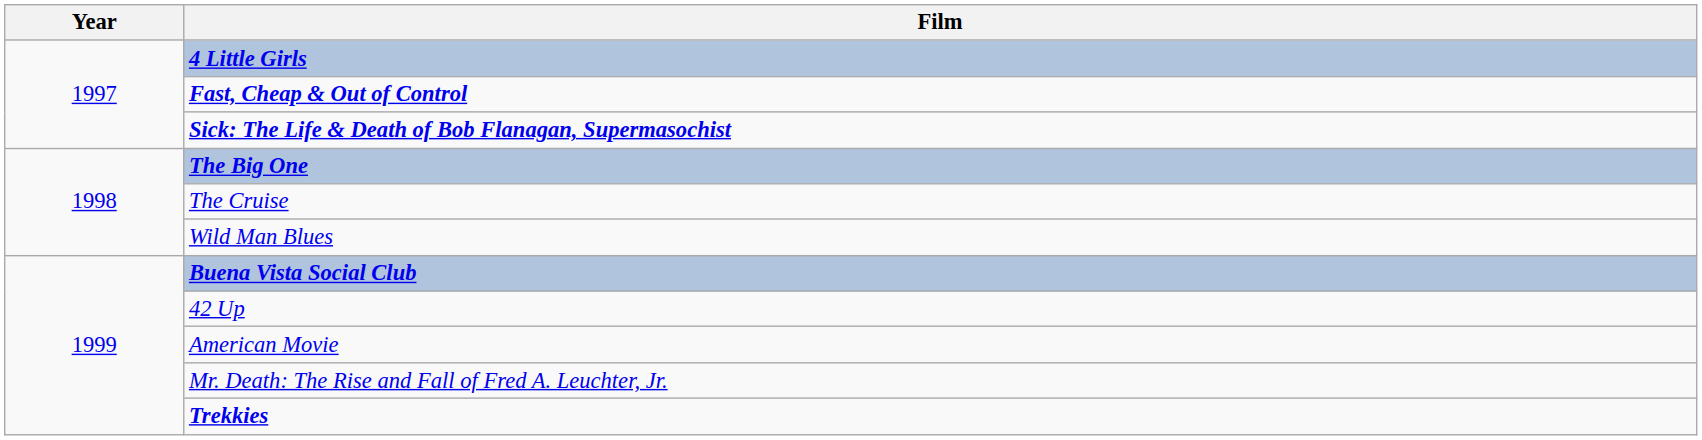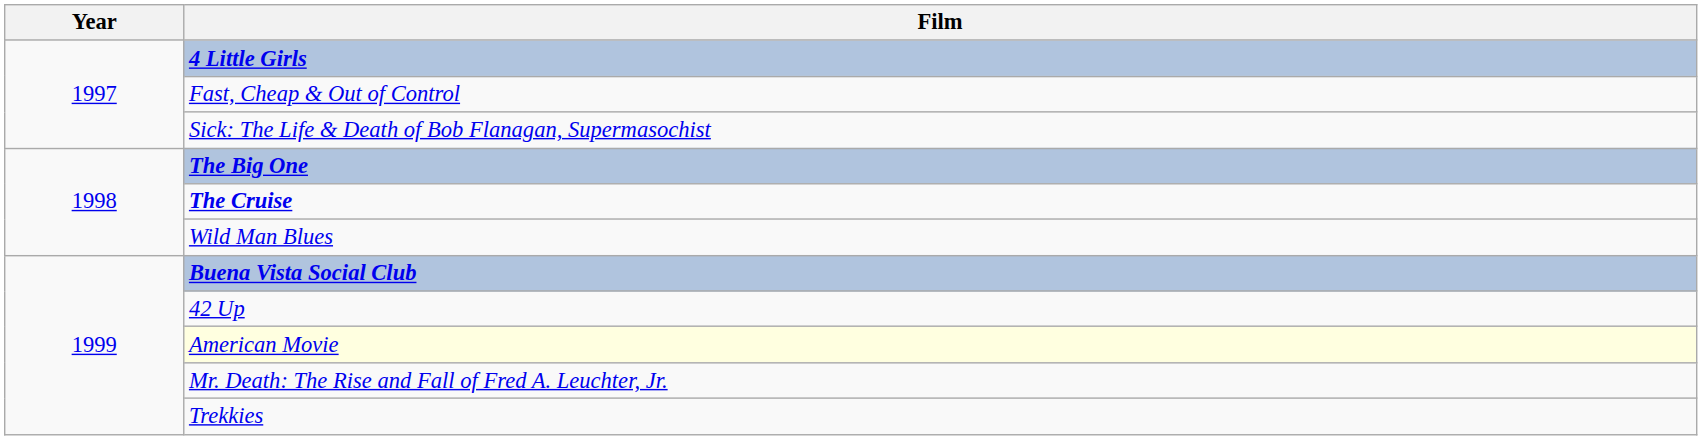(328, 93) bold -> (324, 93) normal
(460, 129) bold -> (450, 129) normal
(239, 201) normal -> (241, 201) bold
(264, 344) no background -> (264, 344) lightyellow background
(229, 415) bold -> (226, 415) normal
